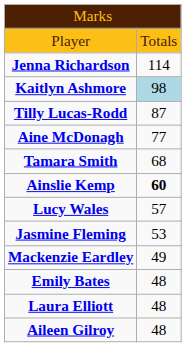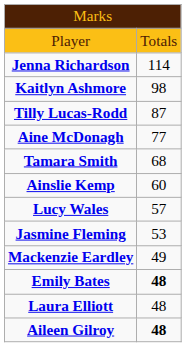(159, 88) lightblue background -> (159, 88) no background
(159, 185) bold -> (159, 185) normal
(159, 281) normal -> (159, 281) bold
(159, 329) normal -> (159, 329) bold
